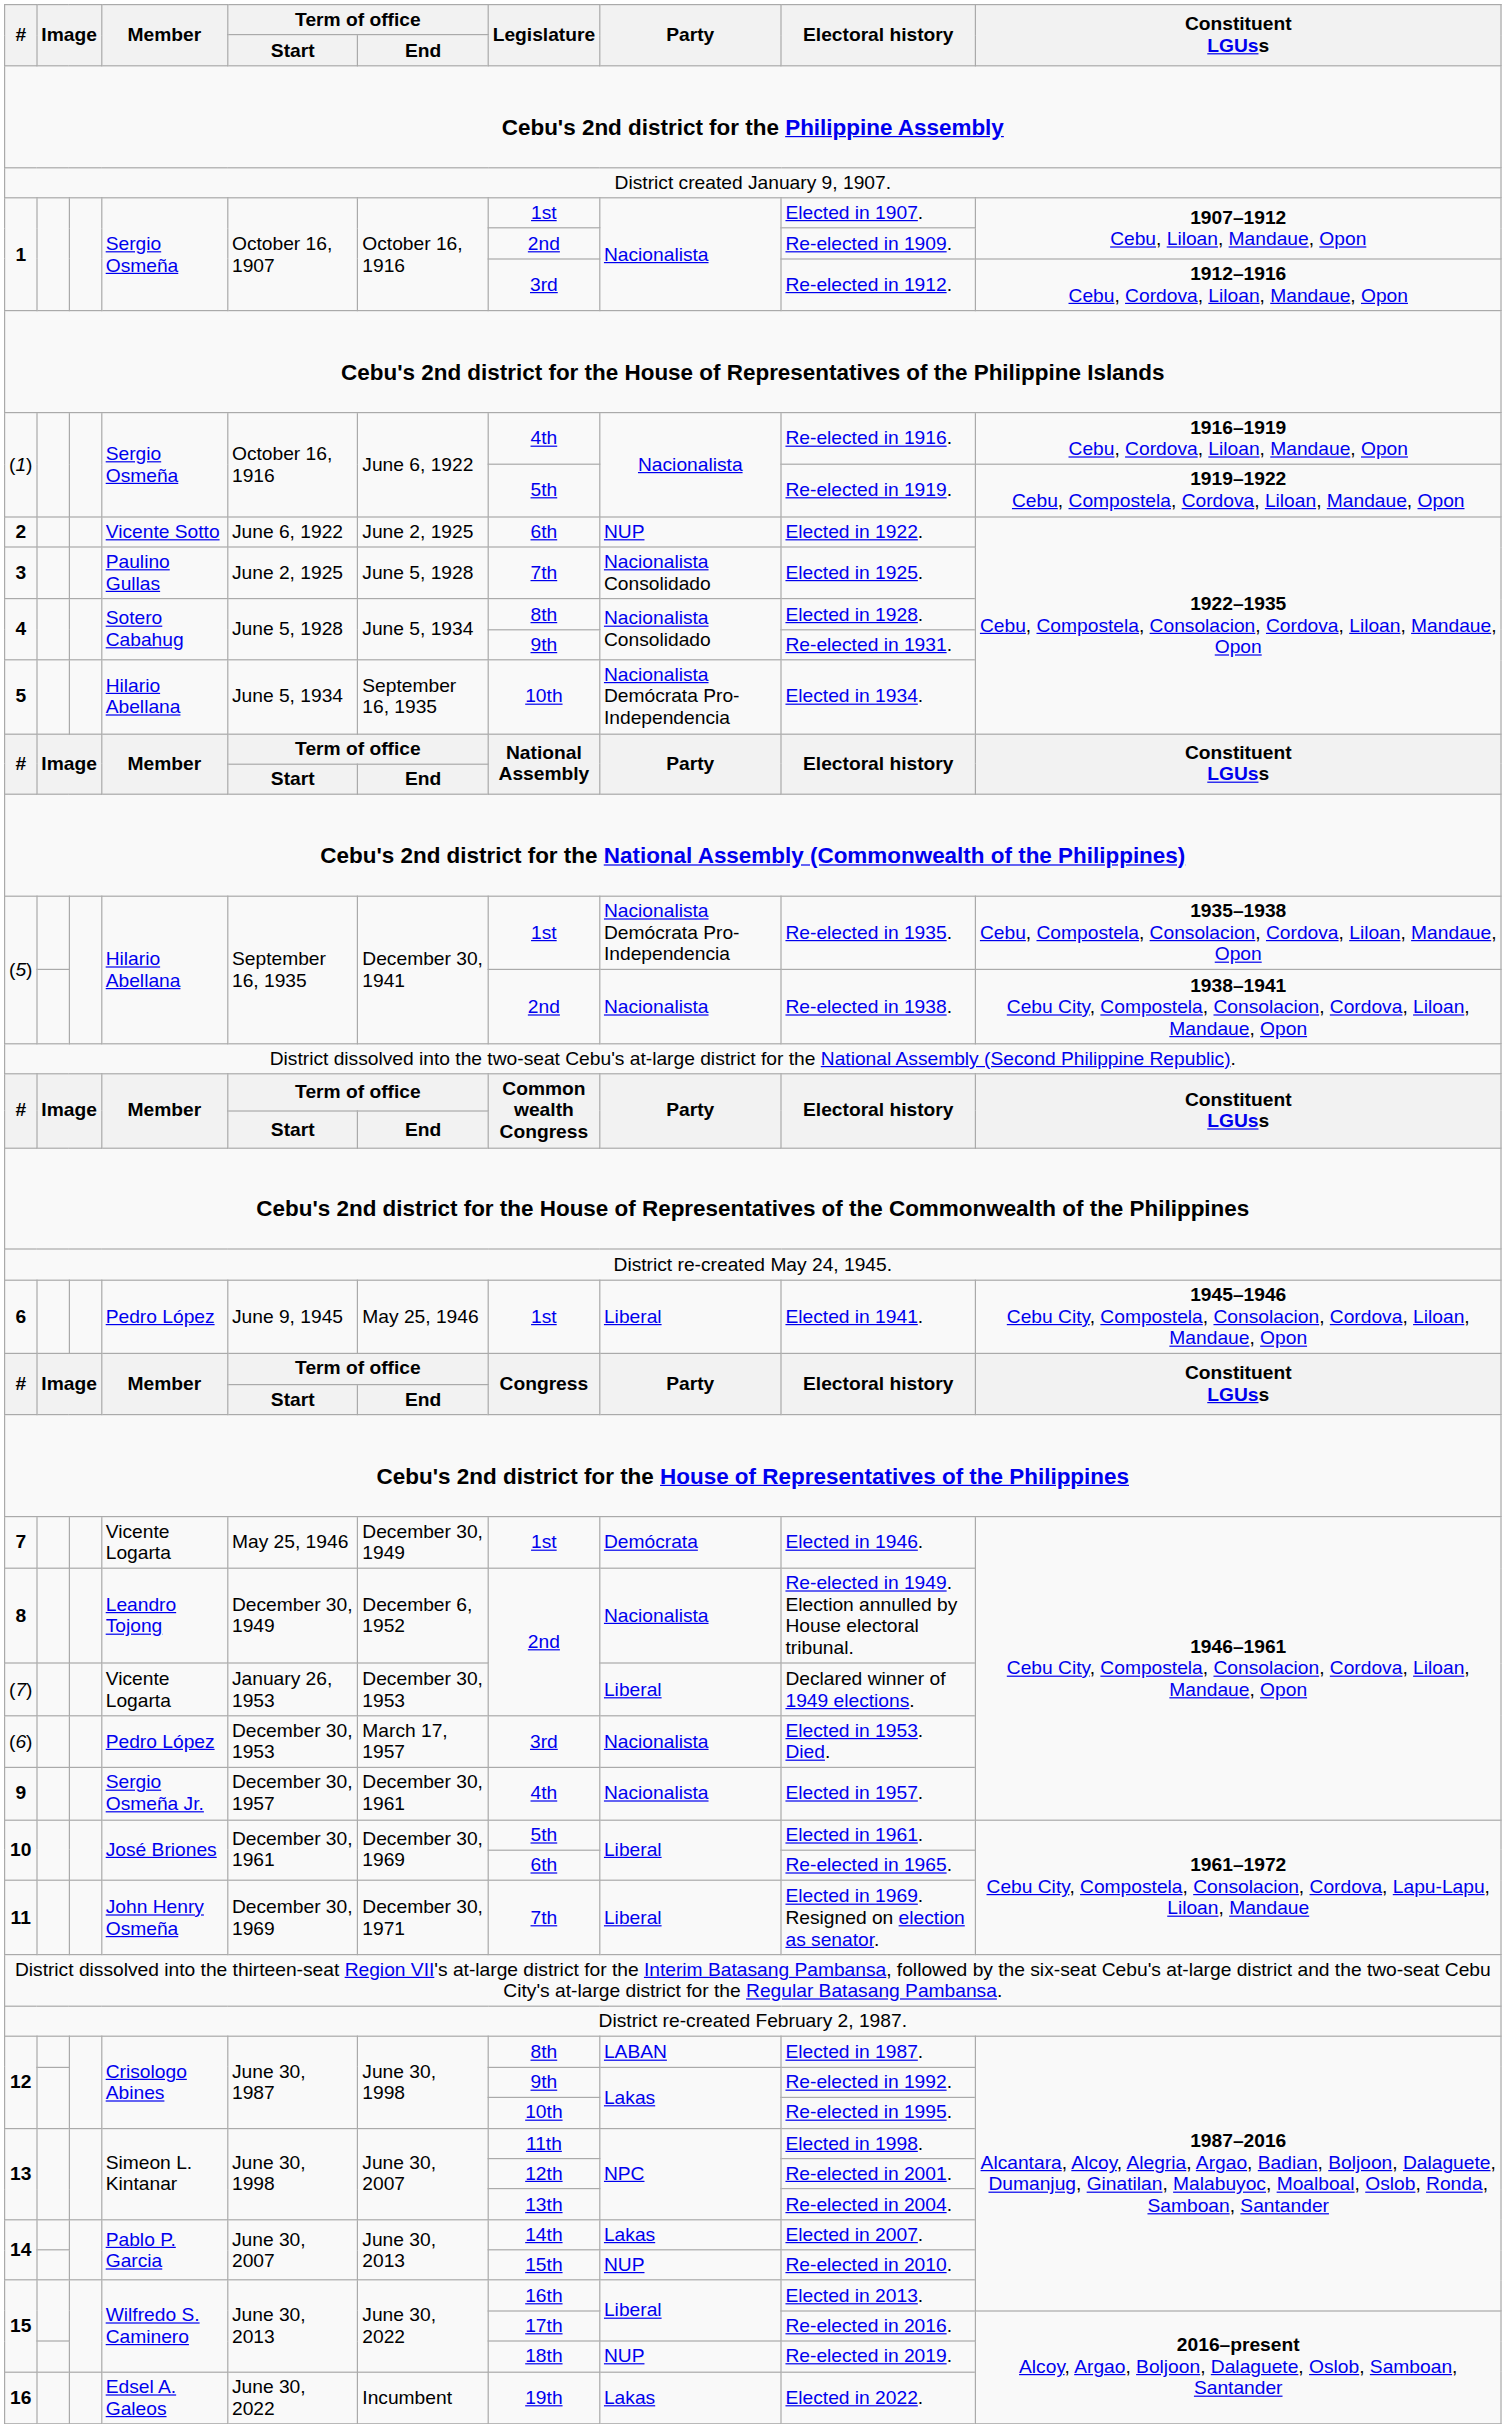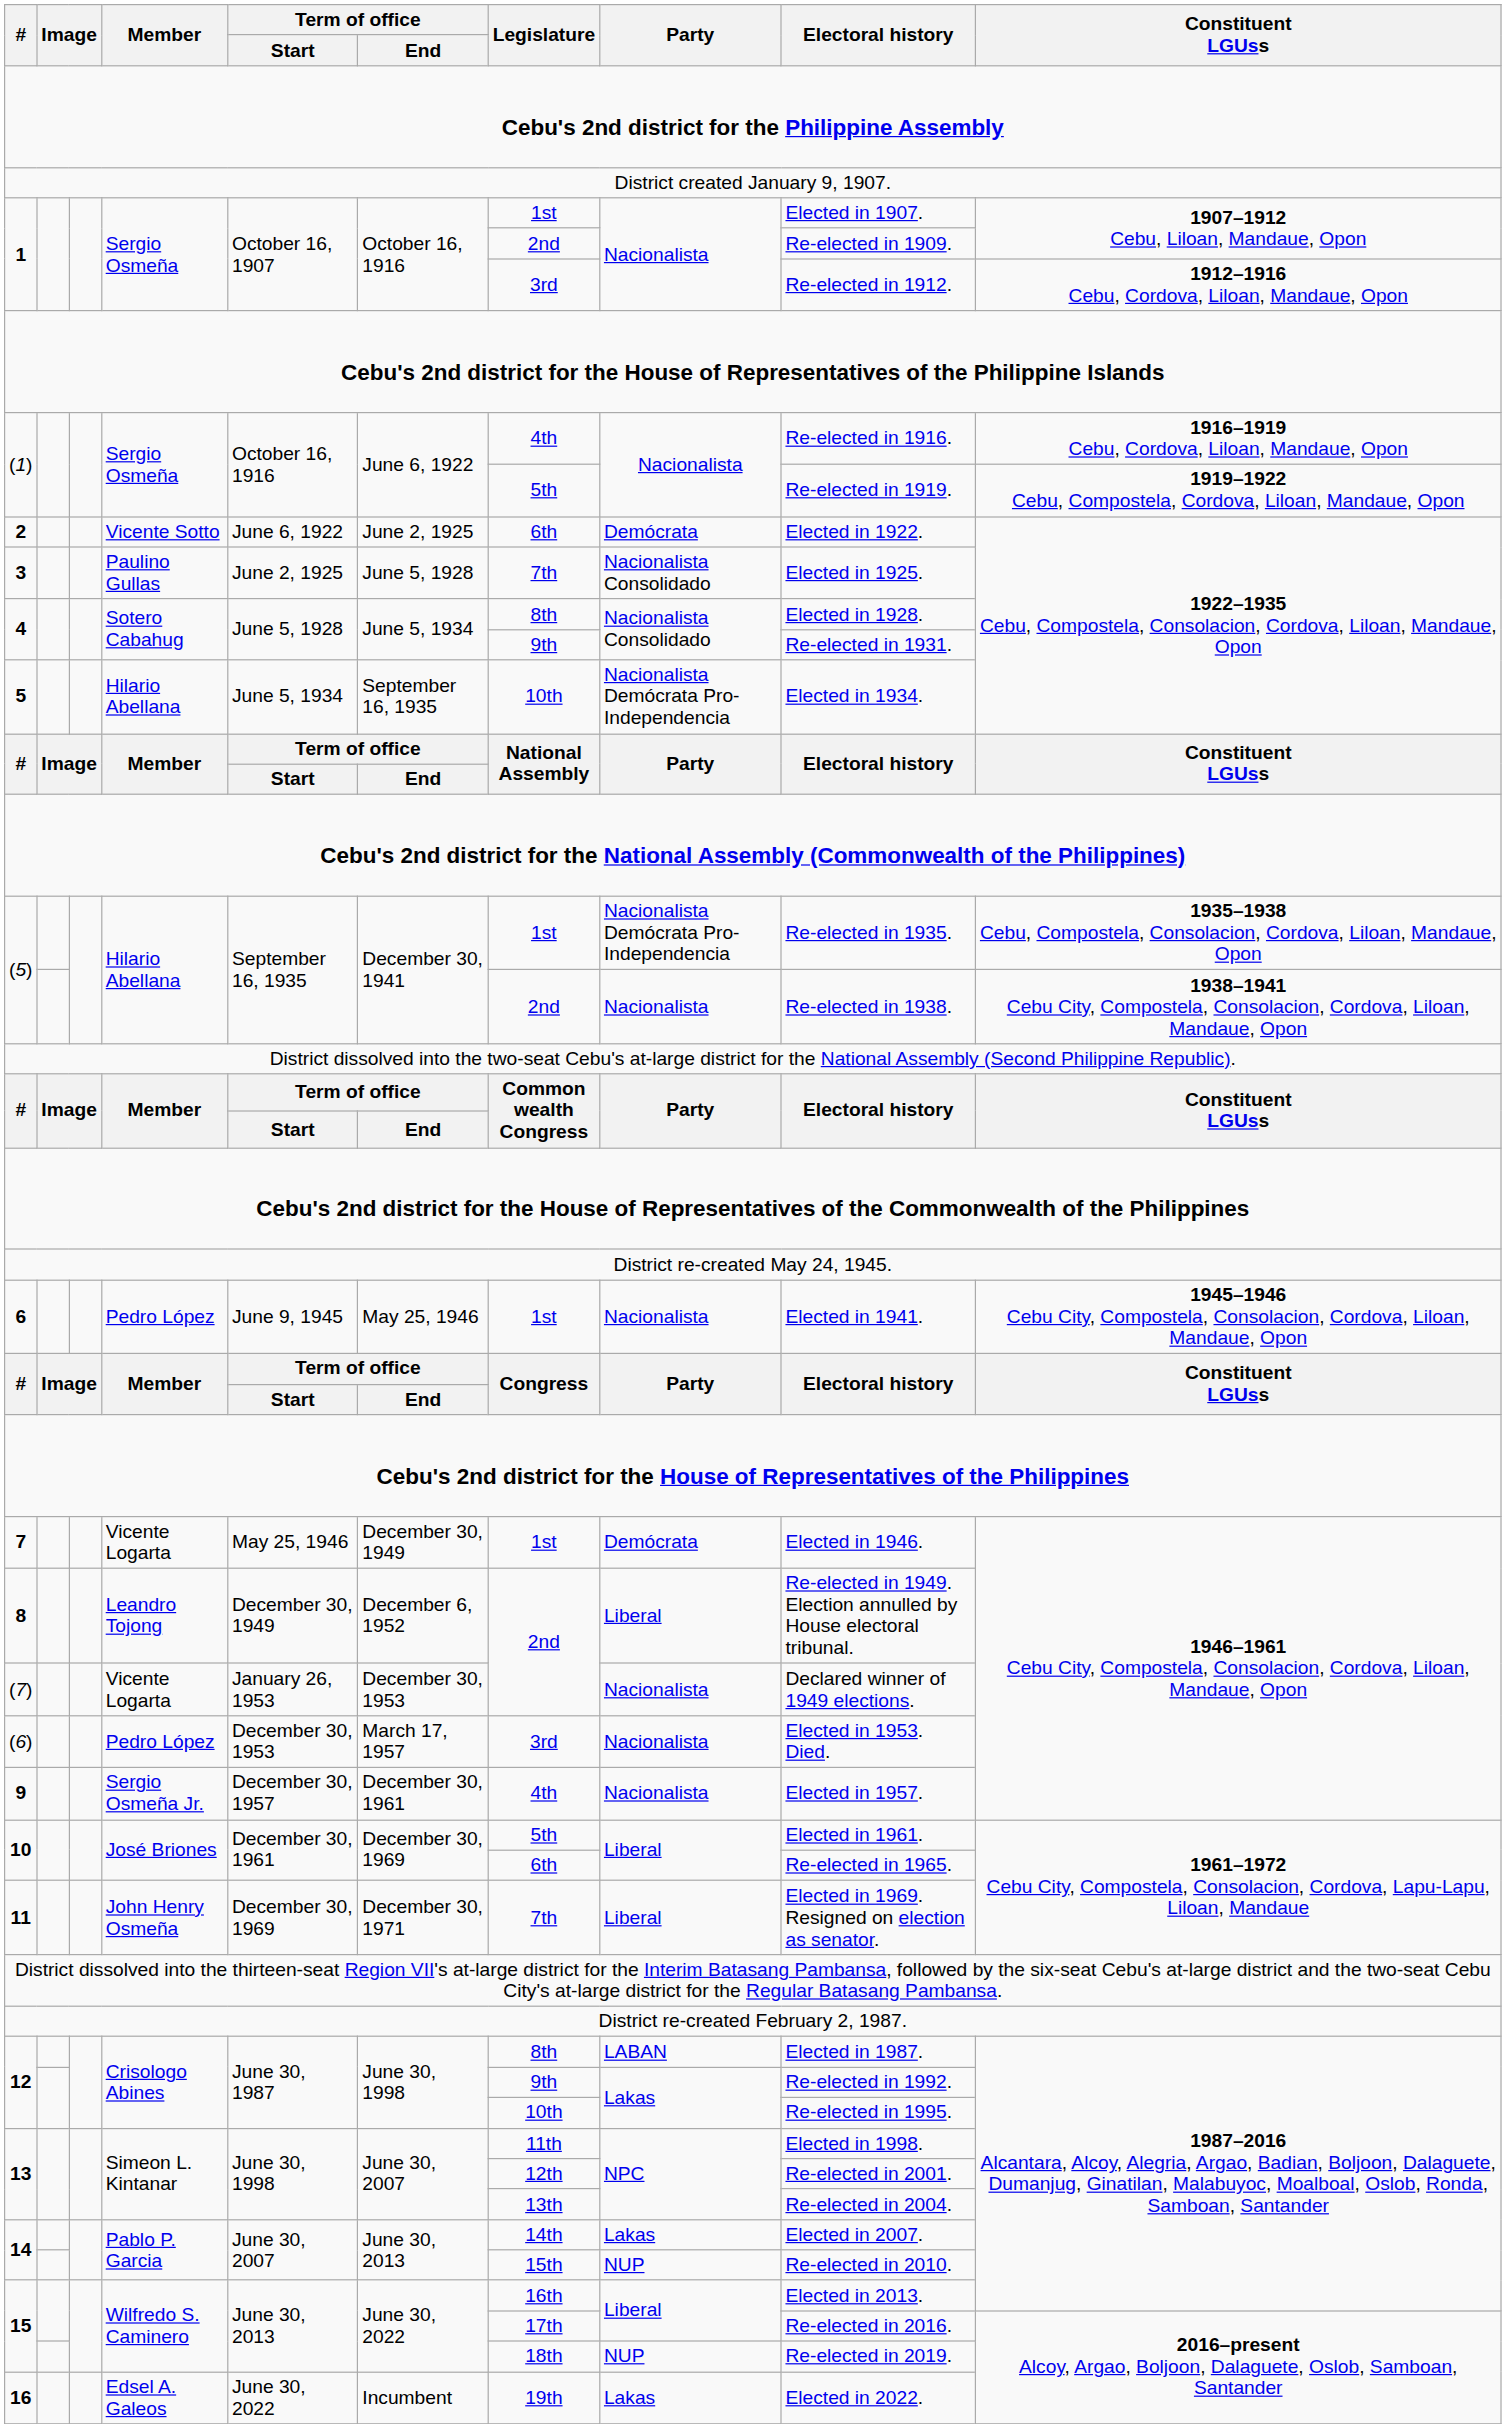(624, 531) NUP -> (651, 531) Demócrata
(633, 1316) Liberal -> (656, 1316) Nacionalista
(656, 1615) Nacionalista -> (633, 1615) Liberal
(633, 1689) Liberal -> (656, 1689) Nacionalista
